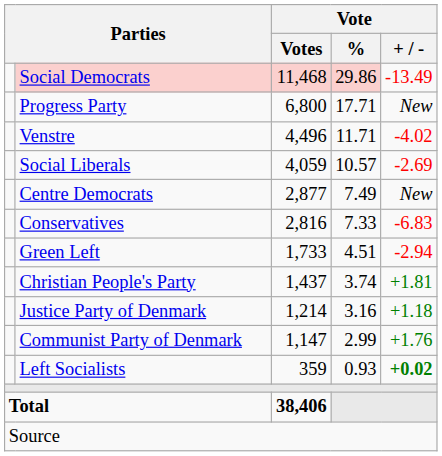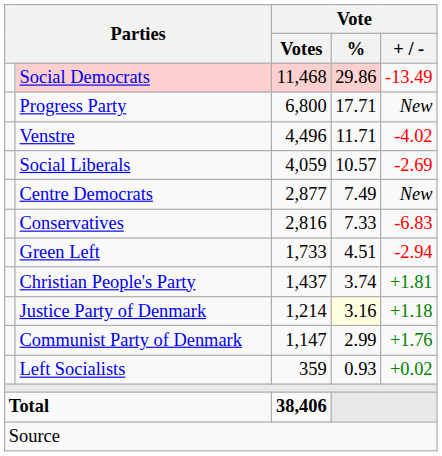(360, 310) no background -> (360, 310) lightyellow background
(411, 369) bold -> (411, 369) normal
